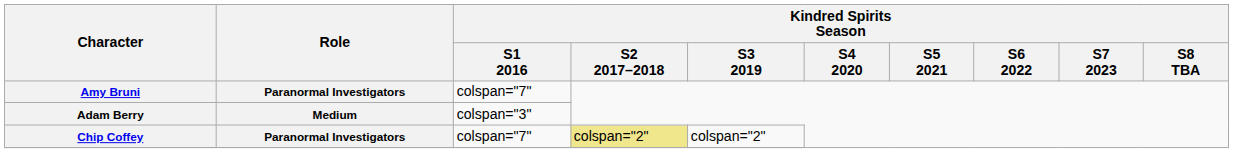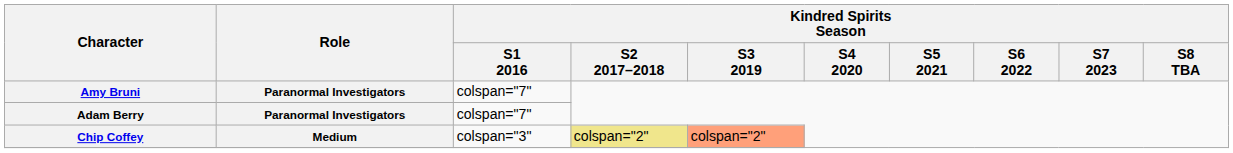(335, 115) Medium -> (335, 115) Paranormal Investigators
(494, 114) colspan="3" -> (494, 114) colspan="7"
(335, 138) Paranormal Investigators -> (335, 138) Medium
(494, 137) colspan="7" -> (494, 137) colspan="3"
(728, 137) no background -> (728, 137) lightsalmon background
